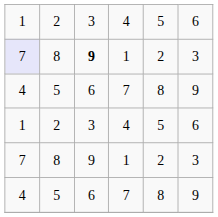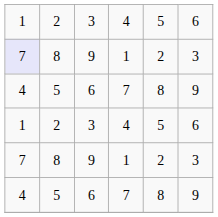(91, 56) bold -> (91, 56) normal
